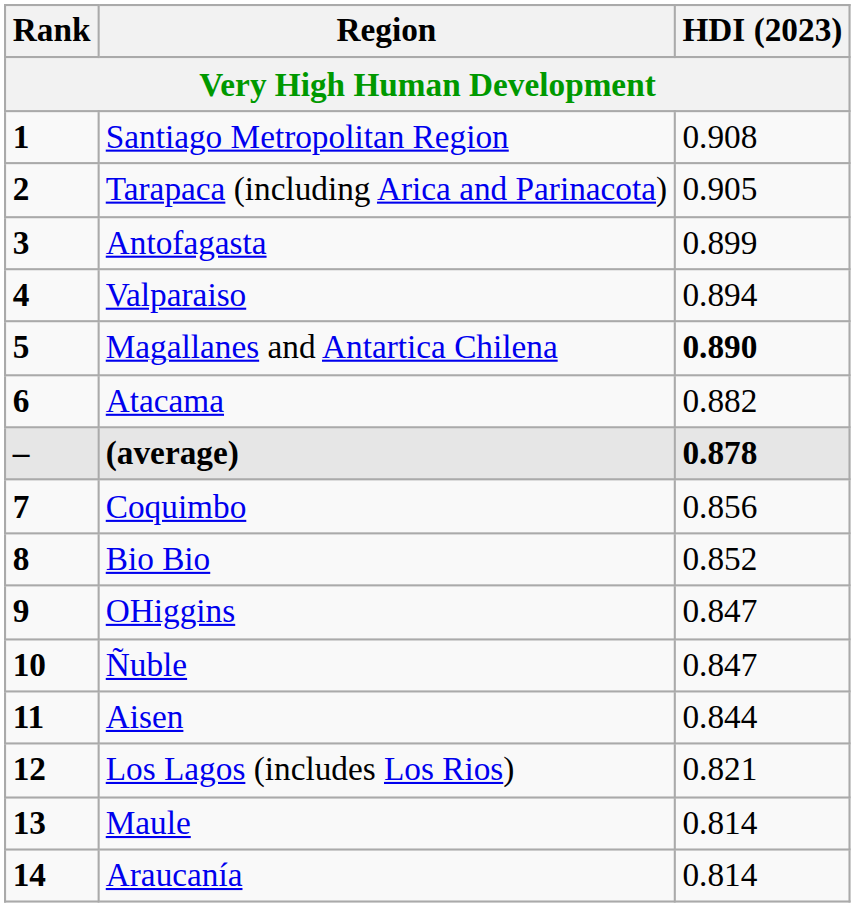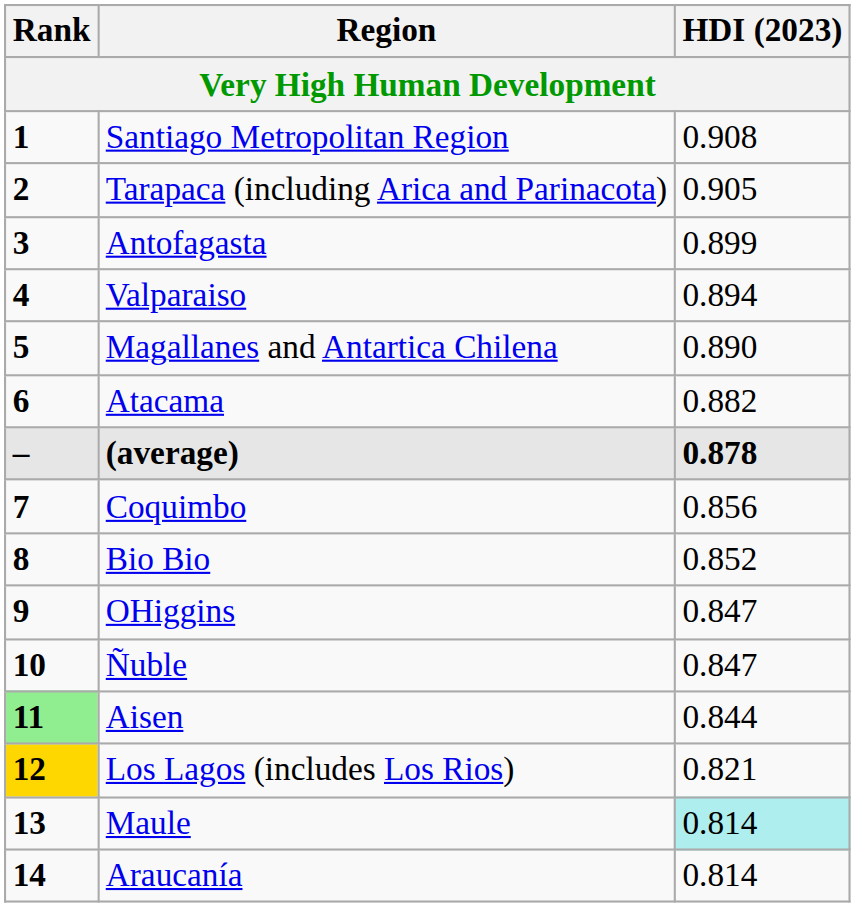(720, 347) bold -> (720, 347) normal
(28, 717) no background -> (28, 717) lightgreen background
(29, 769) no background -> (29, 769) gold background
(720, 822) no background -> (720, 822) paleturquoise background
